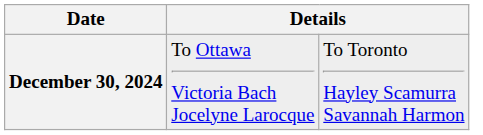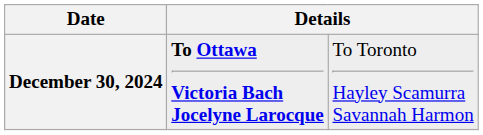(243, 81) normal -> (248, 81) bold
